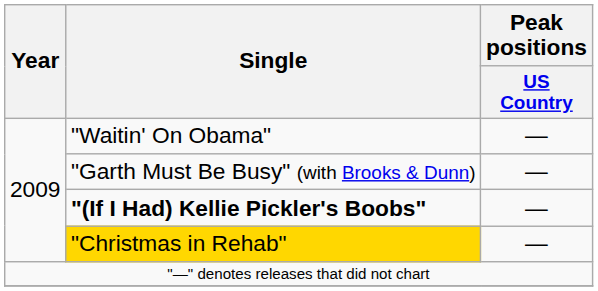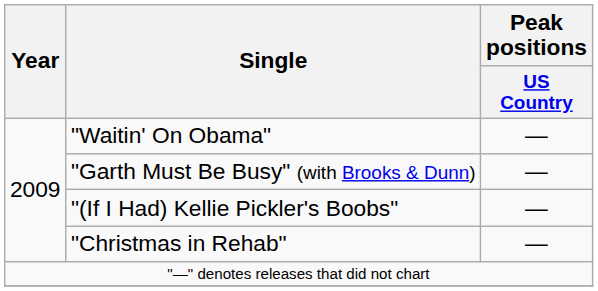(249, 207) bold -> (235, 207) normal
(179, 243) gold background -> (179, 243) no background
